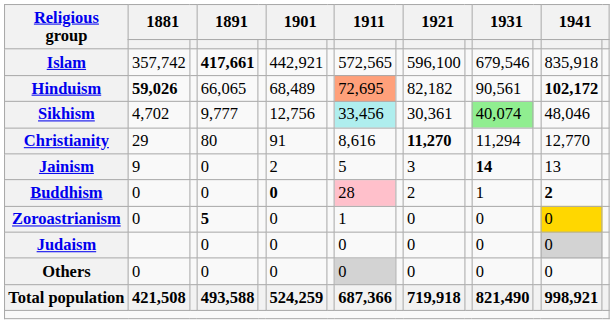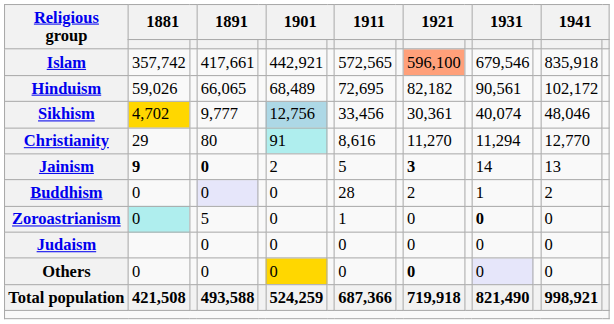(228, 62) bold -> (228, 62) normal
(434, 62) no background -> (434, 62) lightsalmon background
(155, 88) bold -> (155, 88) normal
(361, 88) lightsalmon background -> (361, 88) no background
(571, 88) bold -> (571, 88) normal
(151, 114) no background -> (151, 114) gold background
(292, 114) no background -> (292, 114) lightblue background
(361, 114) paleturquoise background -> (361, 114) no background
(499, 114) lightgreen background -> (499, 114) no background
(278, 140) no background -> (278, 140) paleturquoise background
(429, 140) bold -> (429, 140) normal
(136, 166) normal -> (136, 166) bold
(205, 166) normal -> (205, 166) bold
(411, 166) normal -> (411, 166) bold
(484, 166) bold -> (484, 166) normal
(205, 192) no background -> (205, 192) lavender background
(274, 192) bold -> (274, 192) normal
(347, 192) pink background -> (347, 192) no background
(549, 192) bold -> (549, 192) normal
(136, 219) no background -> (136, 219) paleturquoise background
(205, 219) bold -> (205, 219) normal
(480, 219) normal -> (480, 219) bold
(549, 219) gold background -> (549, 219) no background
(549, 245) lightgrey background -> (549, 245) no background
(274, 271) no background -> (274, 271) gold background
(342, 271) lightgrey background -> (342, 271) no background
(411, 271) normal -> (411, 271) bold
(480, 271) no background -> (480, 271) lavender background
